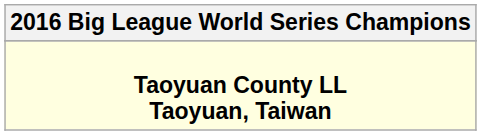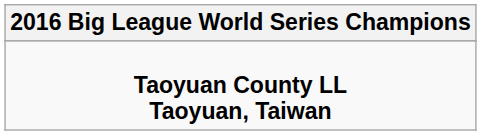(240, 98) lightyellow background -> (240, 98) no background
